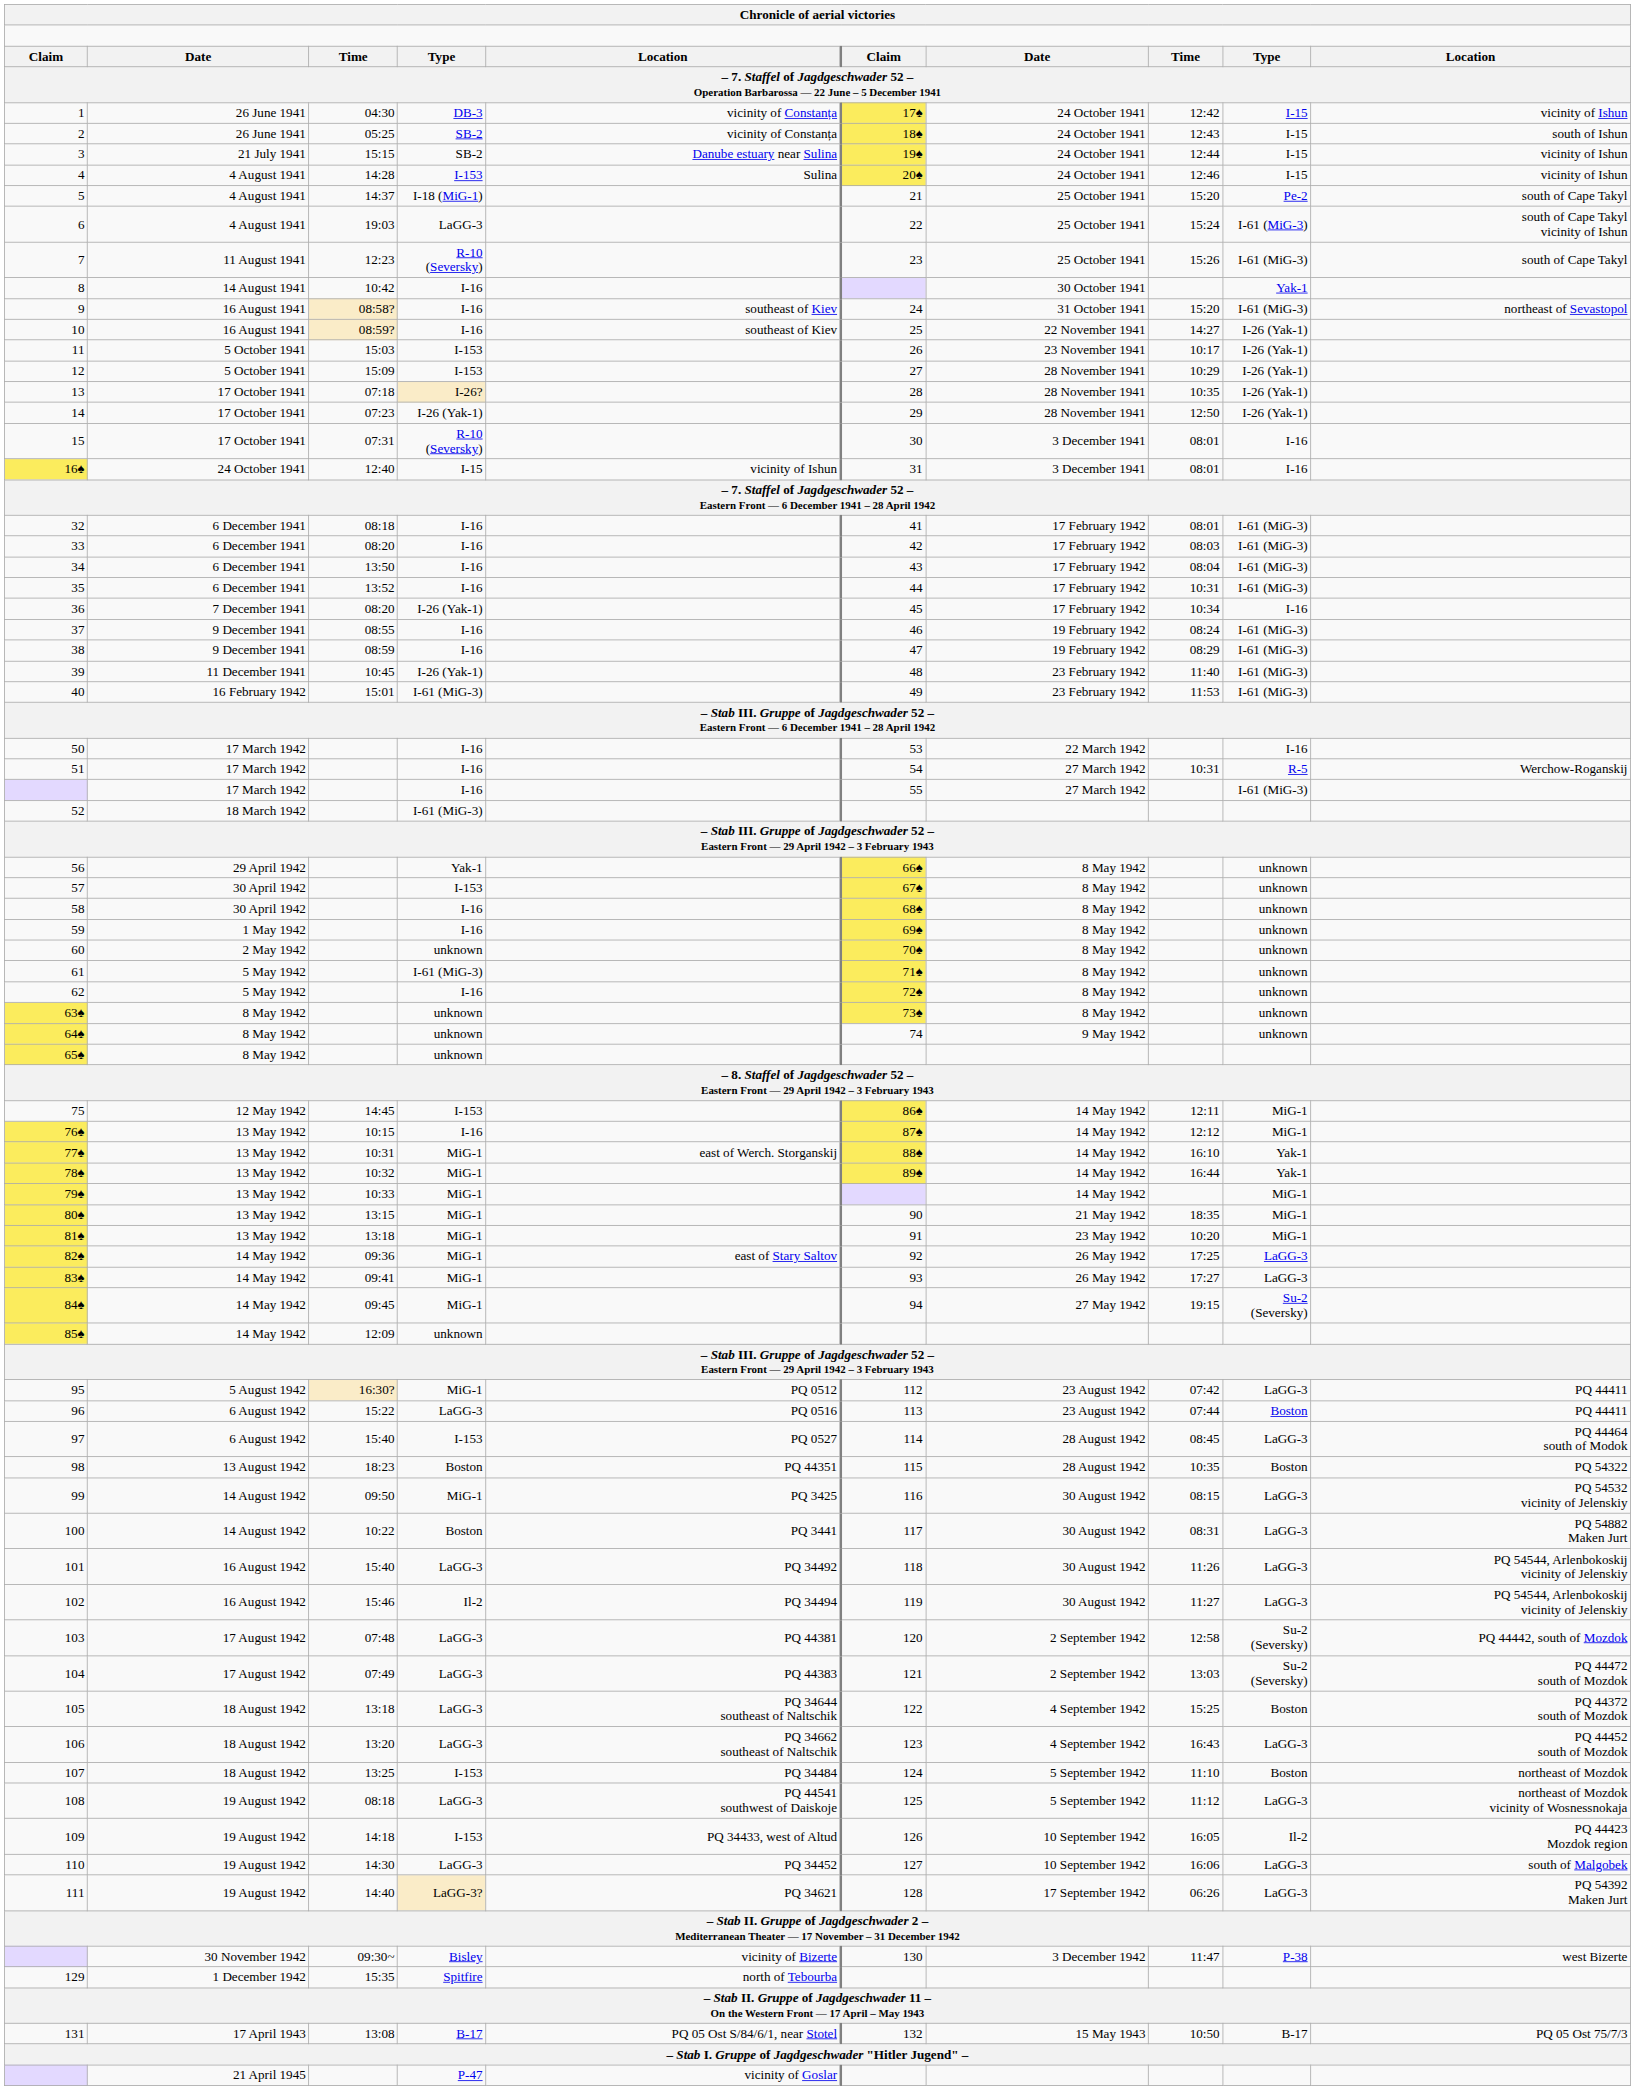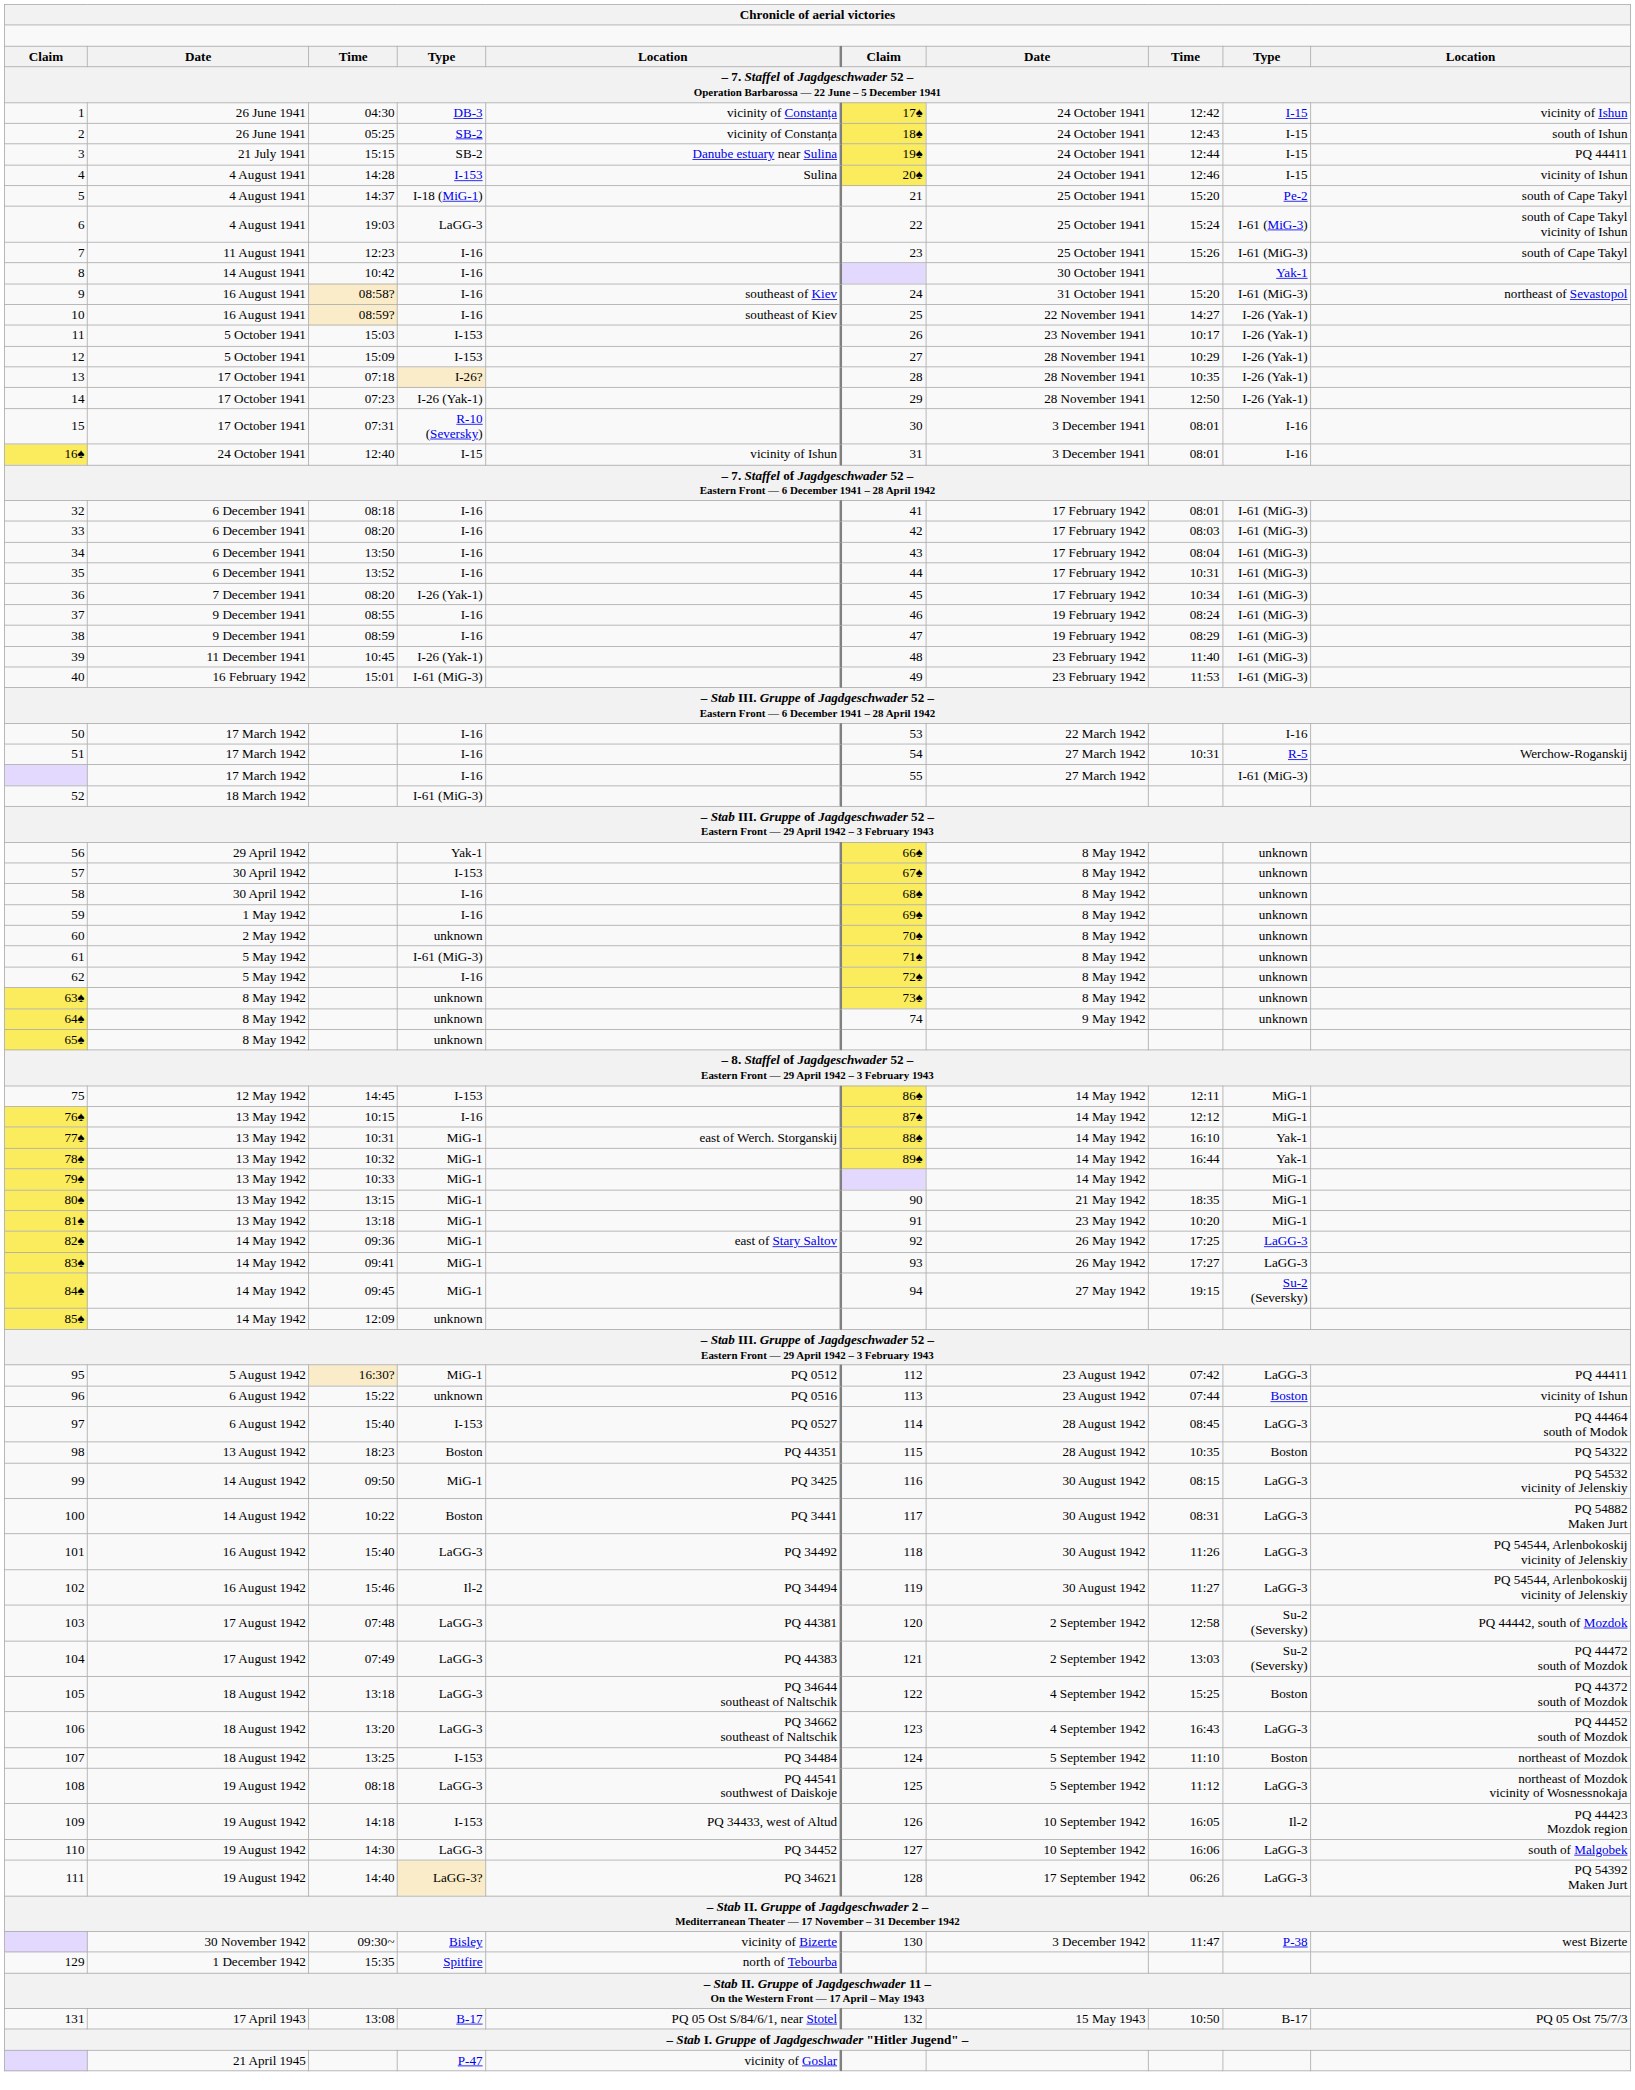(1584, 154) vicinity of Ishun -> (1601, 154) PQ 44411
(454, 259) R-10 (Seversky) -> (472, 252) I-16
(1297, 608) I-16 -> (1273, 594) I-61 (MiG-3)
(461, 1410) LaGG-3 -> (458, 1396) unknown
(1601, 1410) PQ 44411 -> (1584, 1396) vicinity of Ishun
